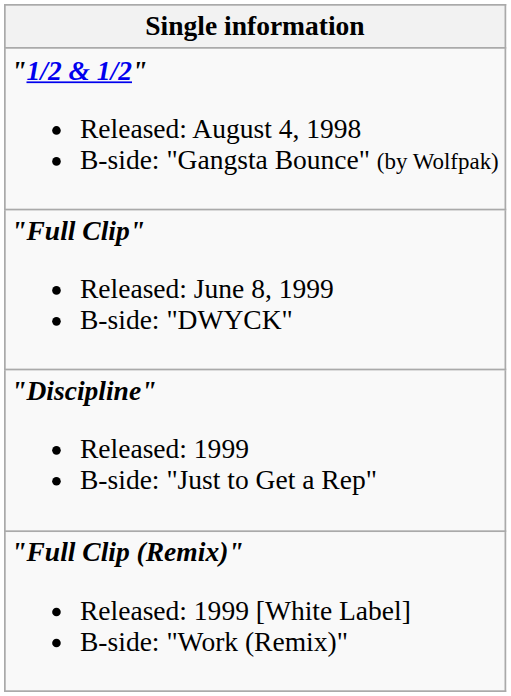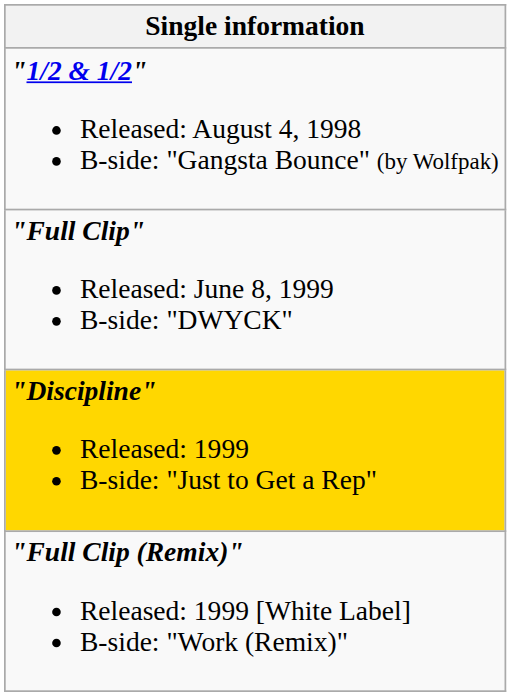(255, 436) no background -> (255, 436) gold background
